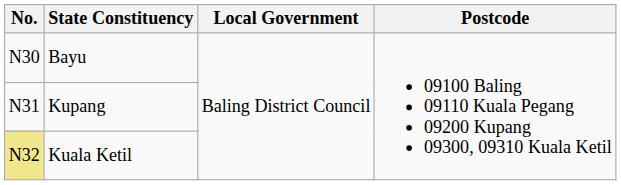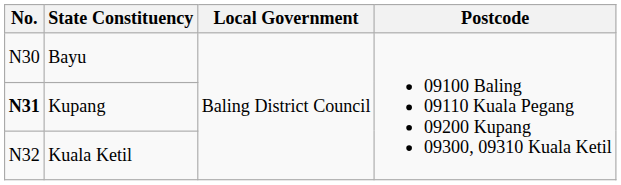(24, 106) normal -> (24, 106) bold
(24, 155) khaki background -> (24, 155) no background
